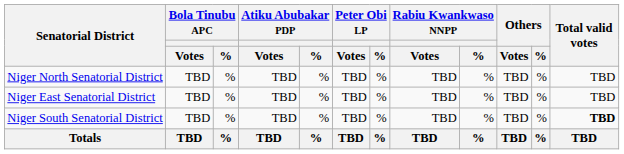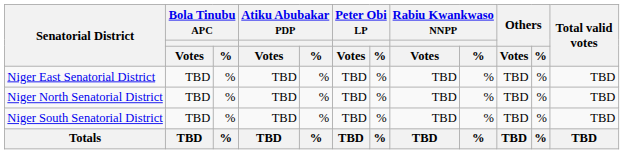rows swapped: (81, 97) <-> (85, 77)
(603, 118) bold -> (603, 118) normal
